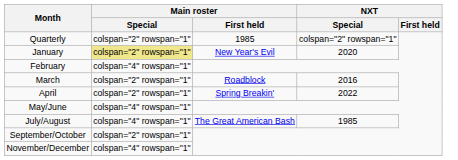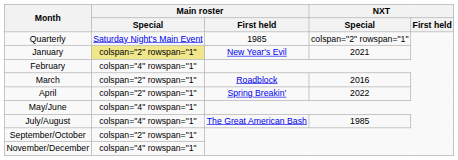(142, 38) colspan="2" rowspan="1" -> (148, 38) Saturday Night's Main Event
(348, 52) 2020 -> (360, 52) 2021
